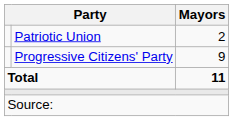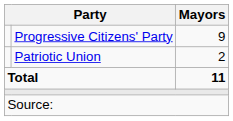rows swapped: (94, 57) <-> (58, 36)
